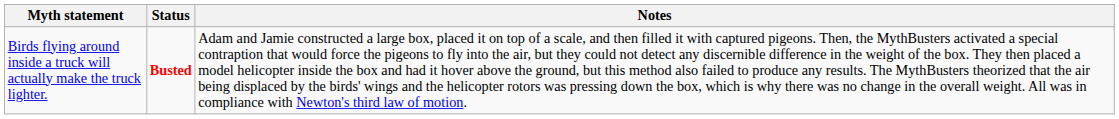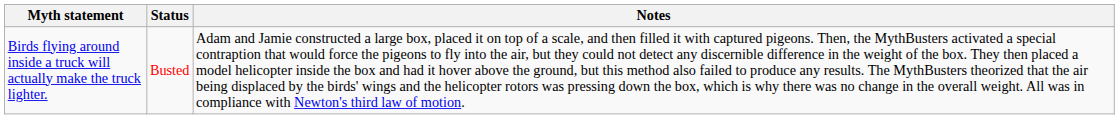(171, 70) bold -> (170, 70) normal
